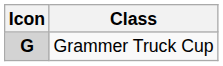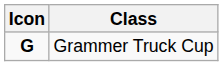(27, 46) lightgrey background -> (27, 46) no background
